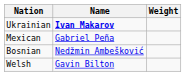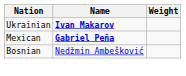(85, 38) normal -> (85, 38) bold
- row: (19, 65)
